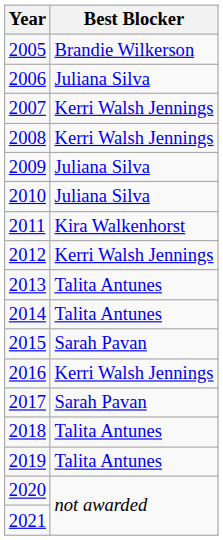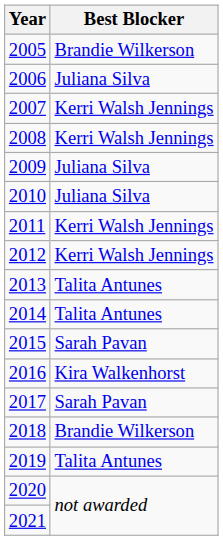(120, 225) Kira Walkenhorst -> (134, 225) Kerri Walsh Jennings
(134, 372) Kerri Walsh Jennings -> (120, 372) Kira Walkenhorst
(108, 431) Talita Antunes -> (124, 431) Brandie Wilkerson
